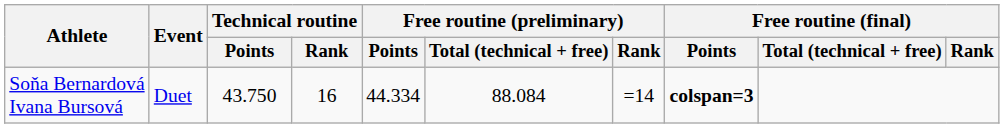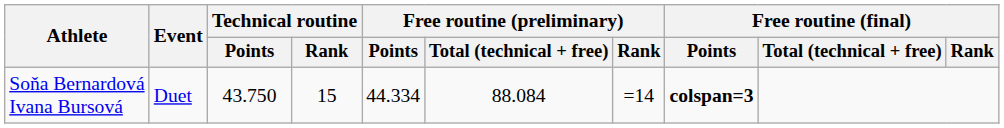(327, 95) 16 -> (327, 95) 15
